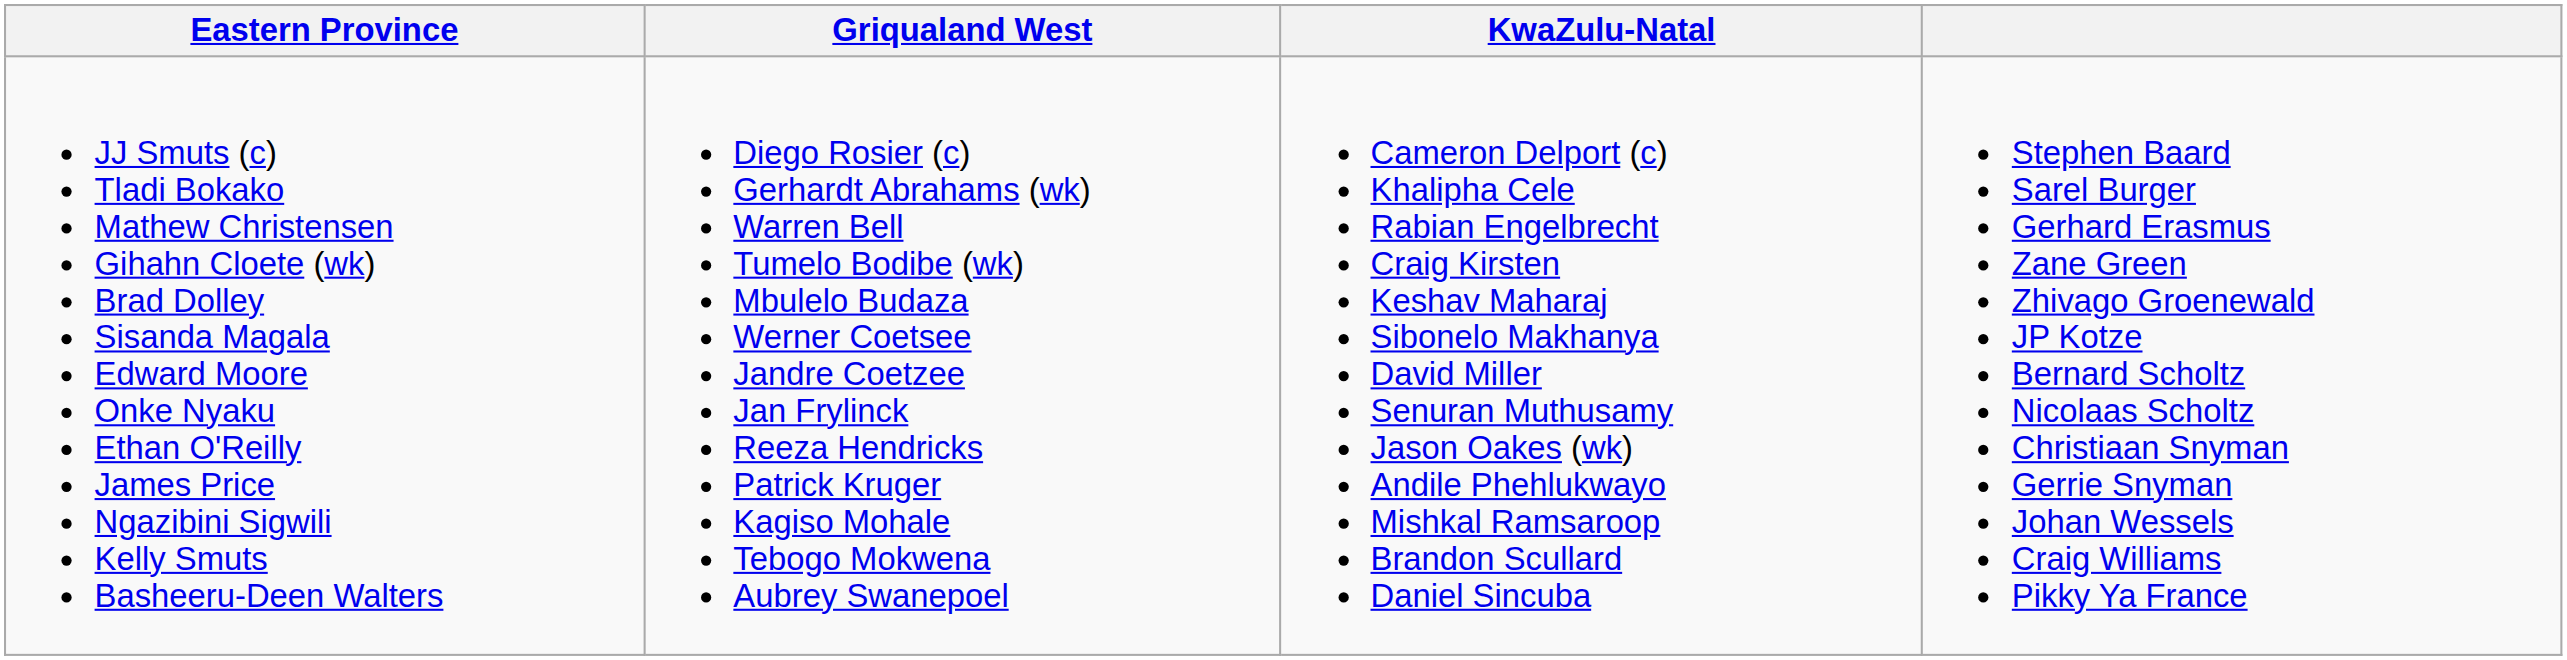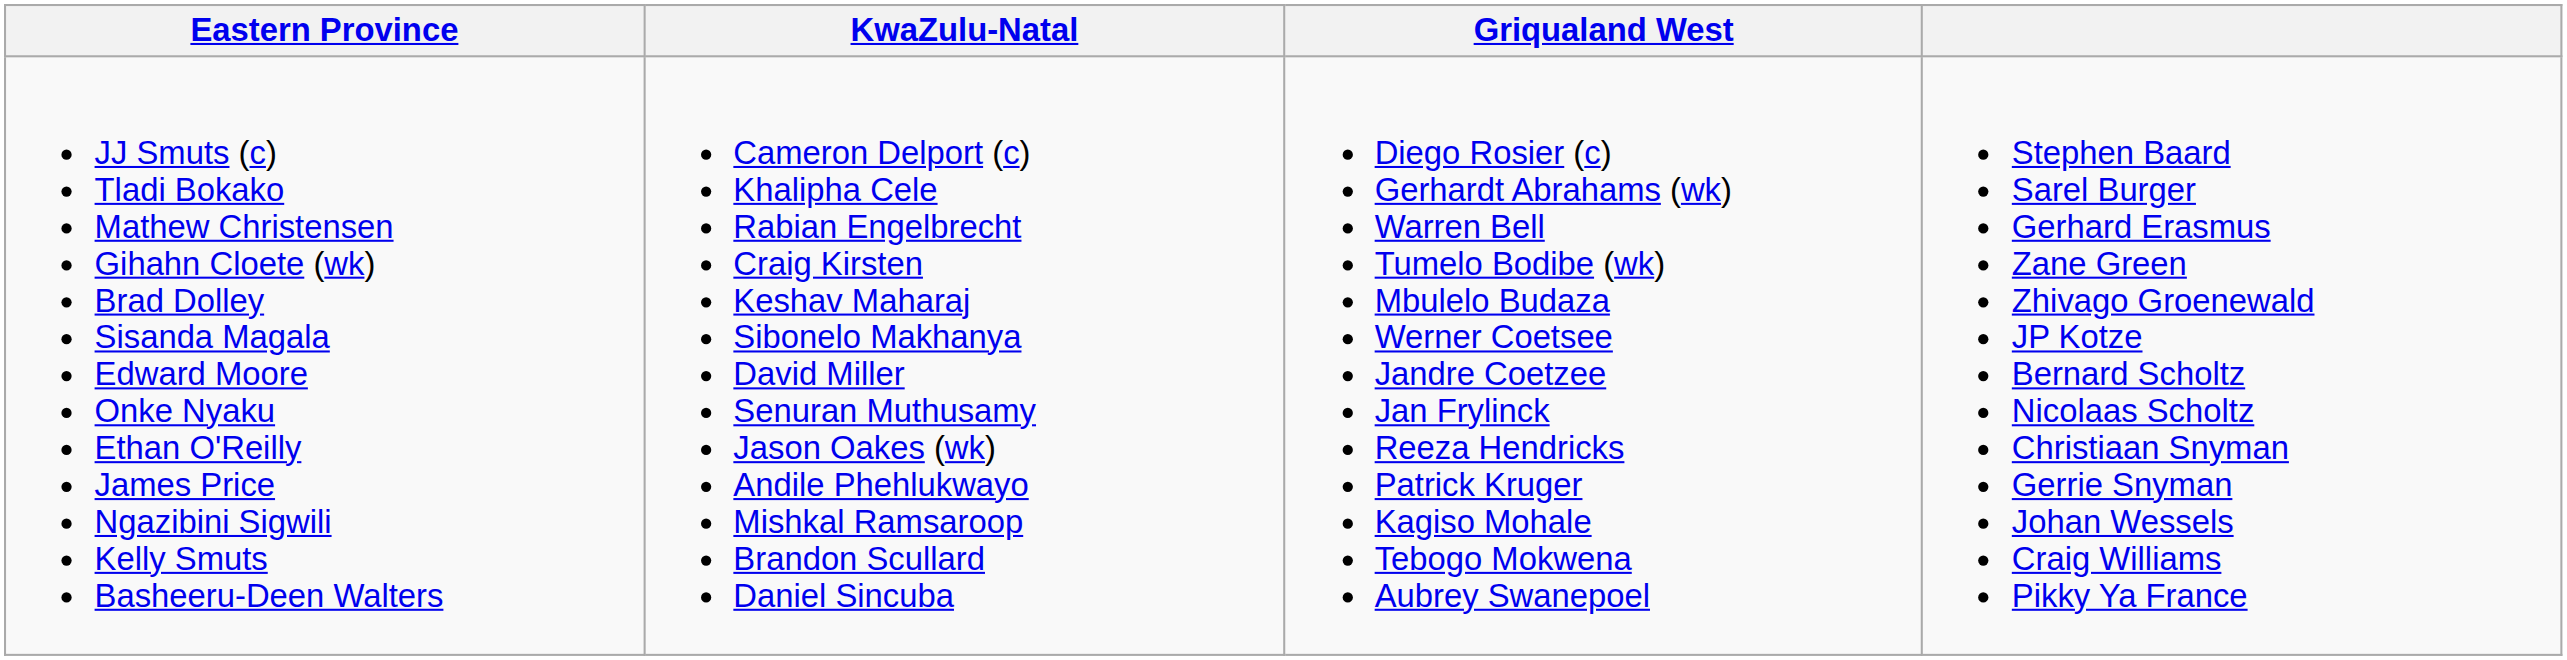columns swapped: (962, 30) <-> (1602, 30)
